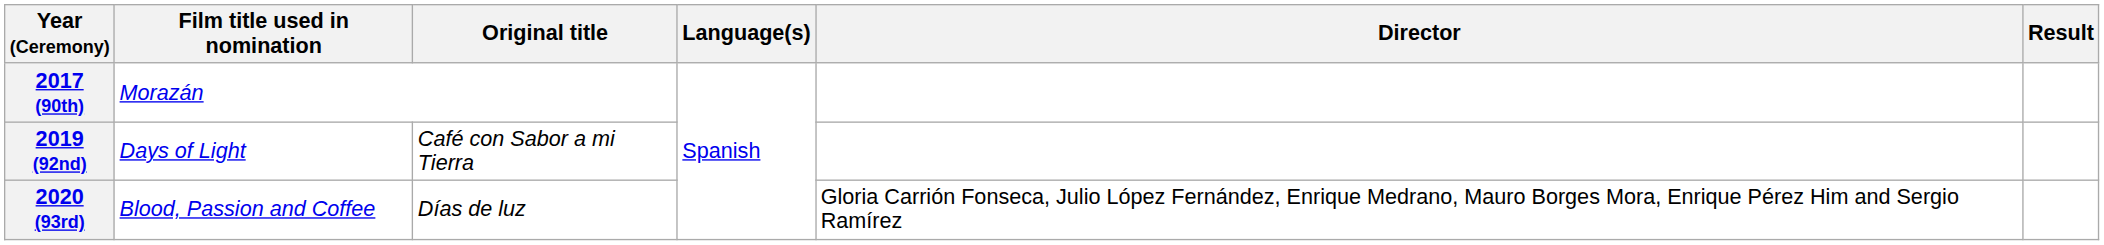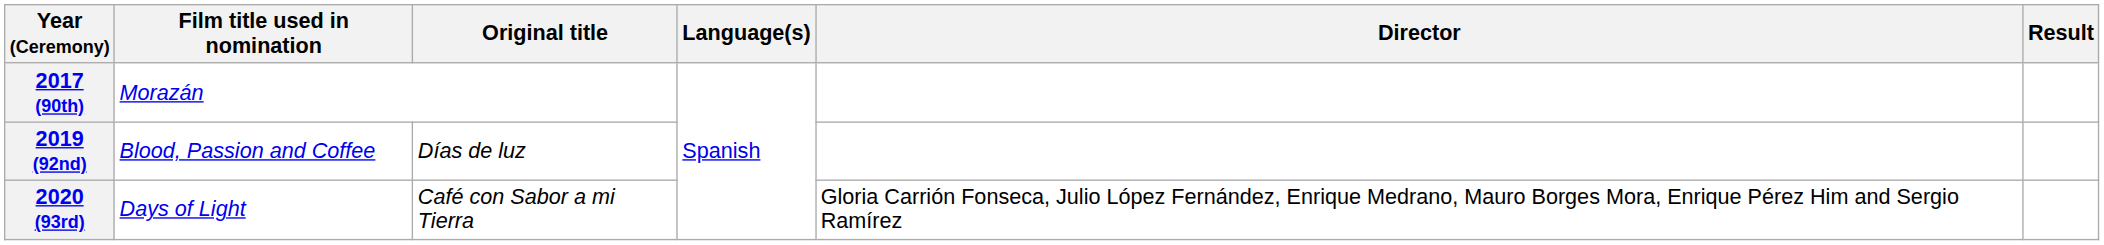(183, 150) Days of Light -> (247, 150) Blood, Passion and Coffee
(516, 150) Café con Sabor a mi Tierra -> (472, 150) Días de luz
(247, 209) Blood, Passion and Coffee -> (183, 209) Days of Light
(472, 209) Días de luz -> (516, 209) Café con Sabor a mi Tierra
